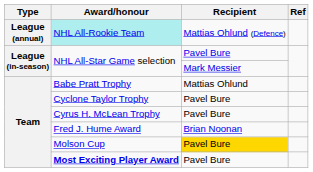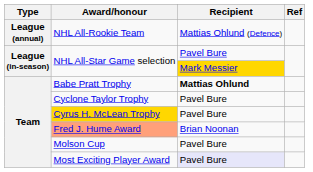(99, 32) paleturquoise background -> (99, 32) no background
(212, 68) no background -> (209, 68) gold background
(216, 83) normal -> (215, 83) bold
(107, 114) no background -> (107, 114) gold background
(97, 129) no background -> (97, 129) lightsalmon background
(207, 144) gold background -> (203, 144) no background
(116, 159) bold -> (112, 159) normal
(207, 159) no background -> (203, 159) lavender background
